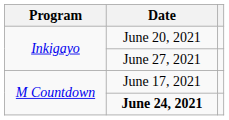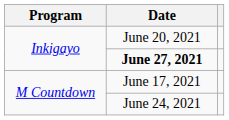(162, 59) normal -> (162, 59) bold
(162, 103) bold -> (162, 103) normal
